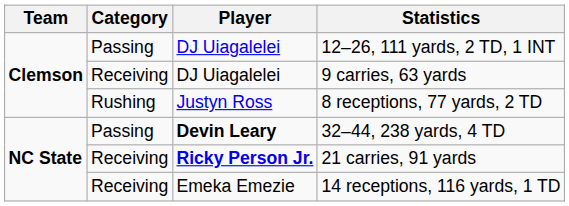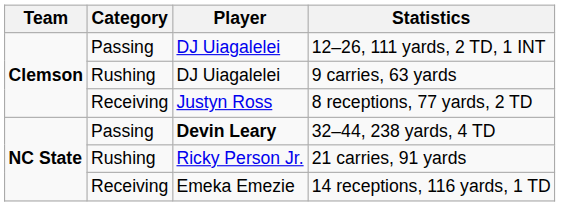(130, 74) Receiving -> (123, 74) Rushing
(123, 102) Rushing -> (130, 102) Receiving
(130, 158) Receiving -> (123, 158) Rushing
(245, 158) bold -> (240, 158) normal
